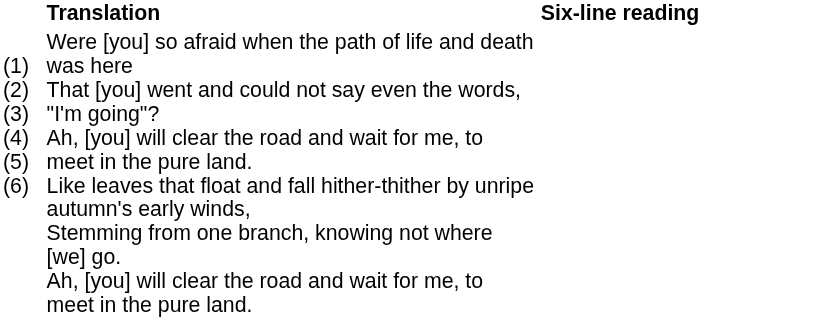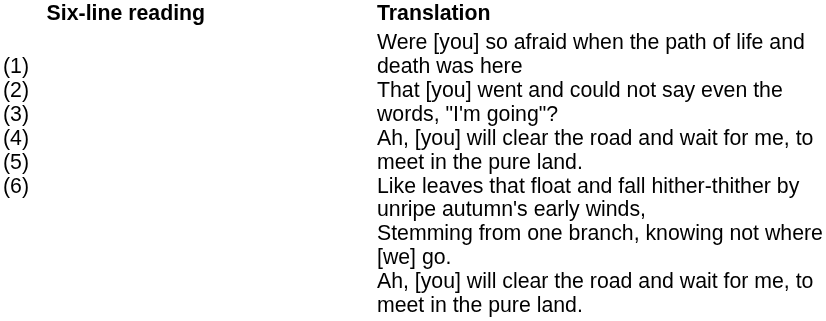columns swapped: (620, 12) <-> (103, 12)
